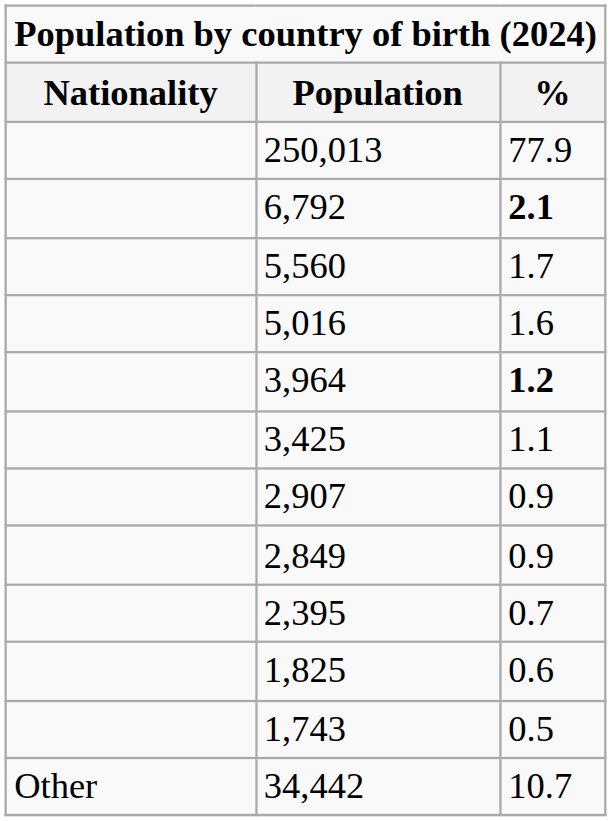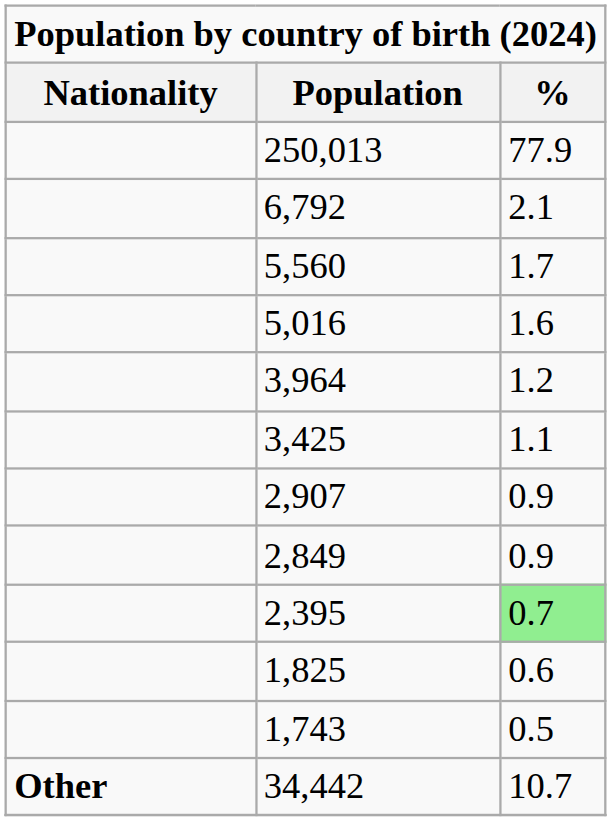(531, 207) bold -> (531, 207) normal
(531, 381) bold -> (531, 381) normal
(531, 612) no background -> (531, 612) lightgreen background
(56, 786) normal -> (61, 786) bold
